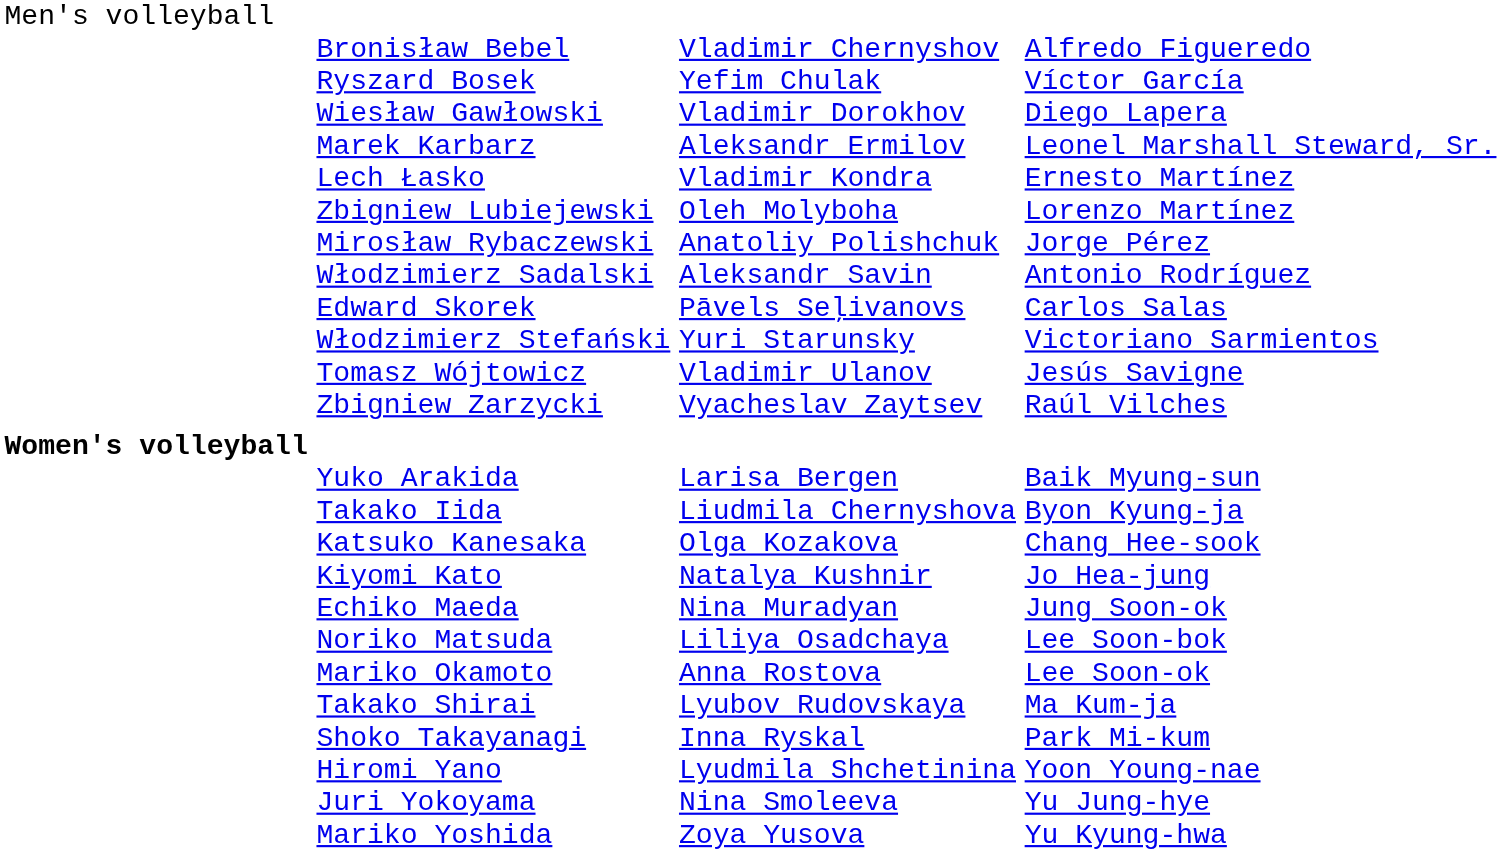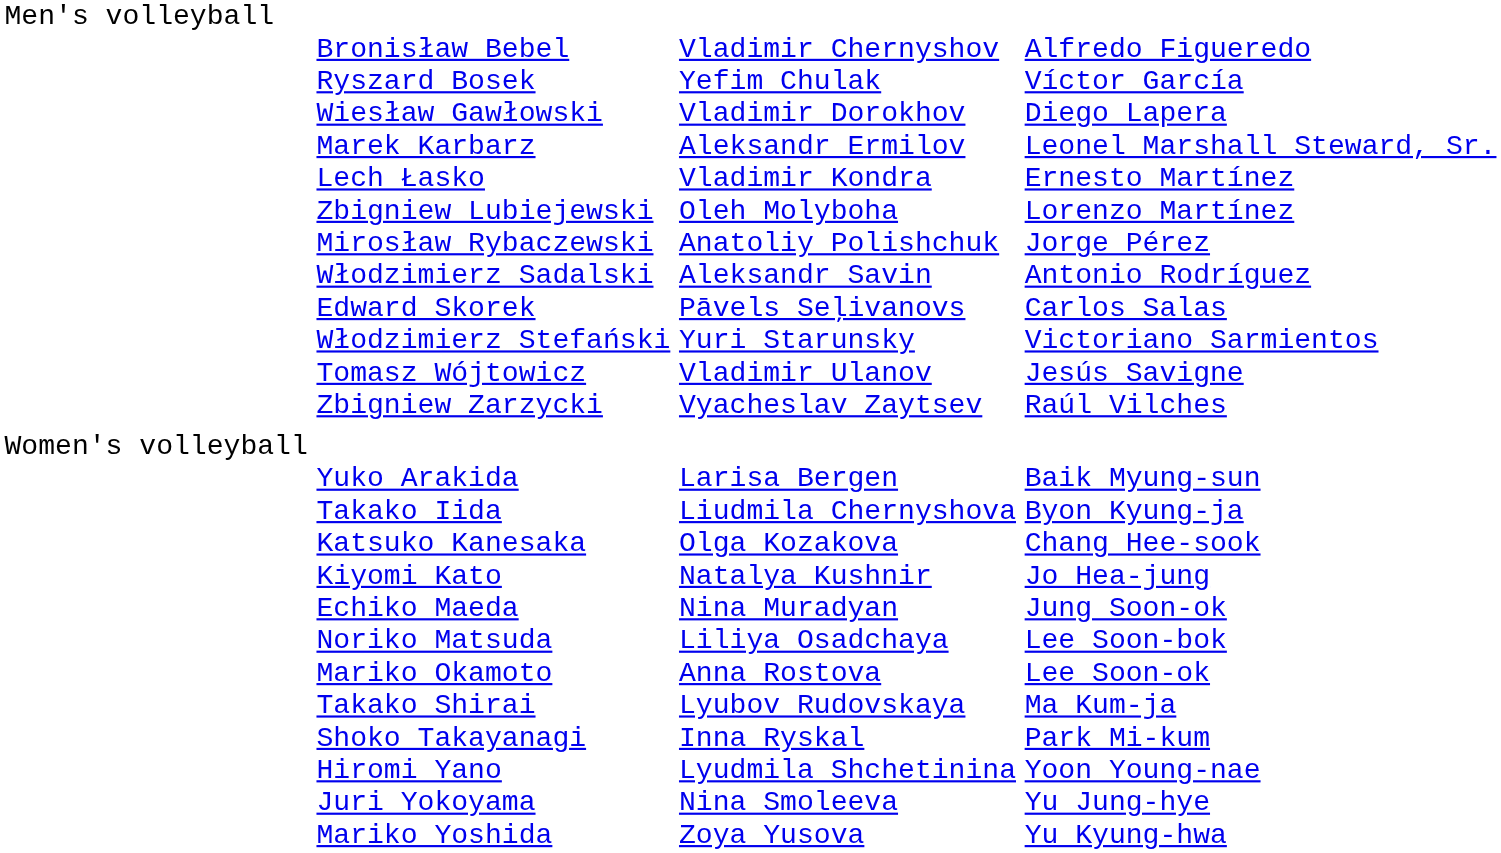(156, 447) bold -> (156, 447) normal
